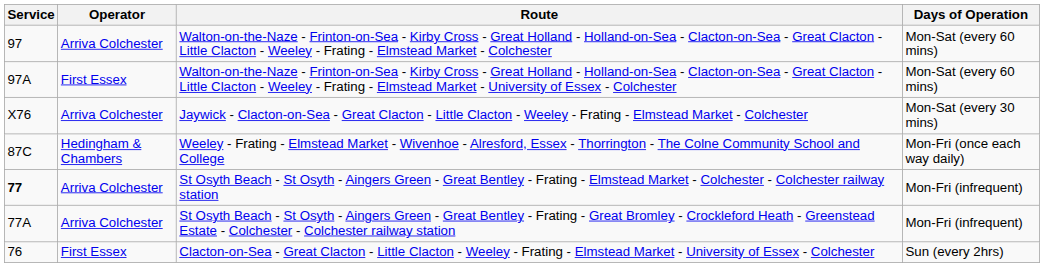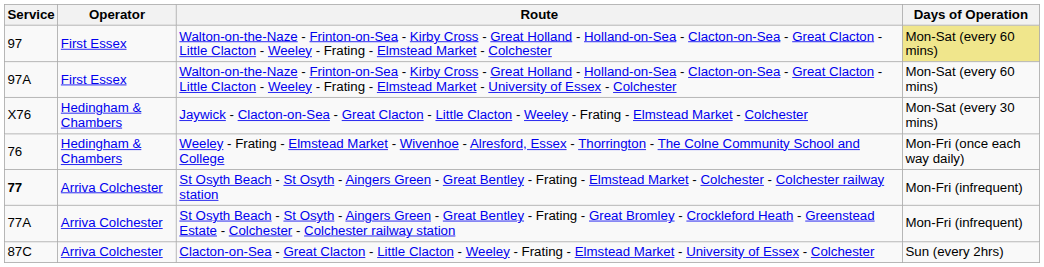(112, 43) Arriva Colchester -> (94, 43) First Essex
(960, 43) no background -> (960, 43) khaki background
(112, 115) Arriva Colchester -> (101, 115) Hedingham & Chambers
(20, 151) 87C -> (15, 151) 76
(15, 252) 76 -> (20, 252) 87C
(94, 252) First Essex -> (112, 252) Arriva Colchester
